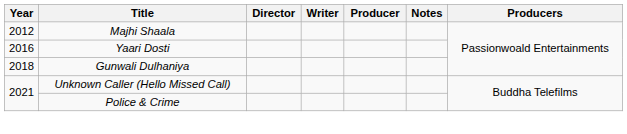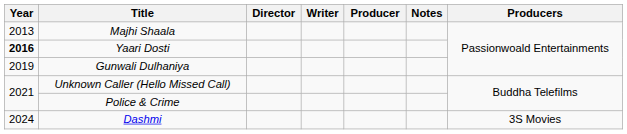(22, 31) 2012 -> (22, 31) 2013
(22, 48) normal -> (22, 48) bold
(22, 66) 2018 -> (22, 66) 2019
+ row: (142, 119)
